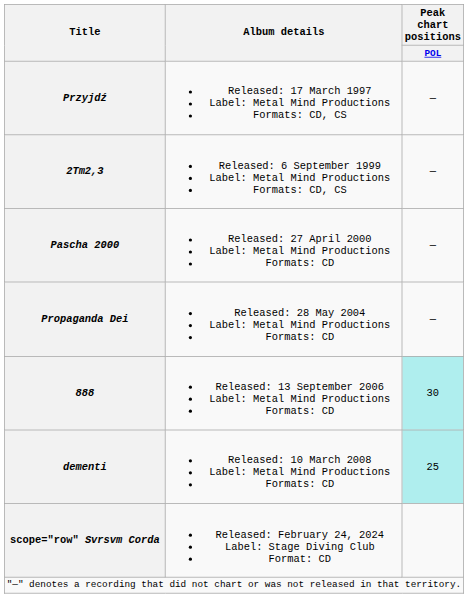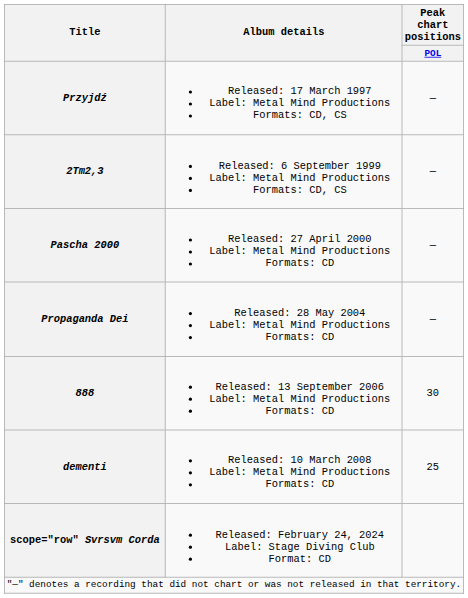(433, 393) paleturquoise background -> (433, 393) no background
(433, 467) paleturquoise background -> (433, 467) no background
